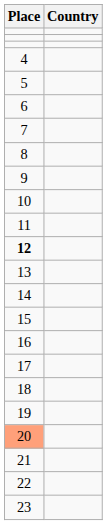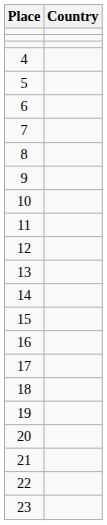(24, 248) bold -> (24, 248) normal
(24, 436) lightsalmon background -> (24, 436) no background
